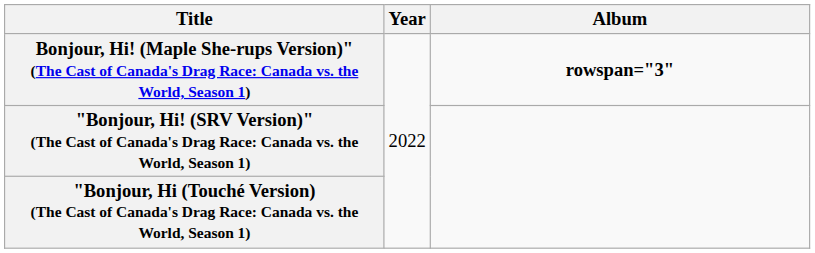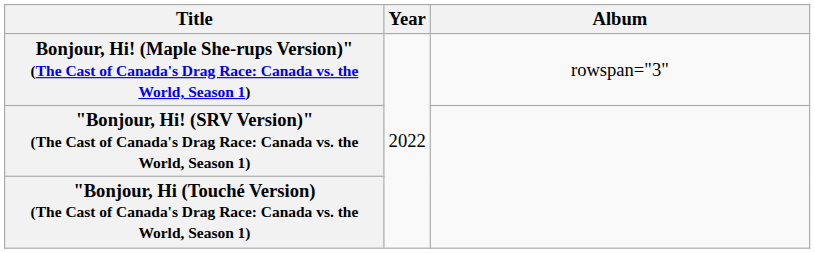(620, 69) bold -> (620, 69) normal
